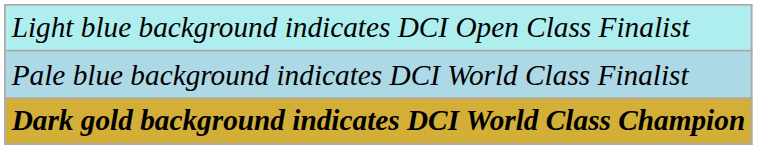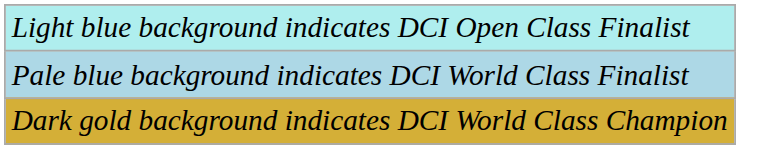(378, 120) bold -> (370, 120) normal
